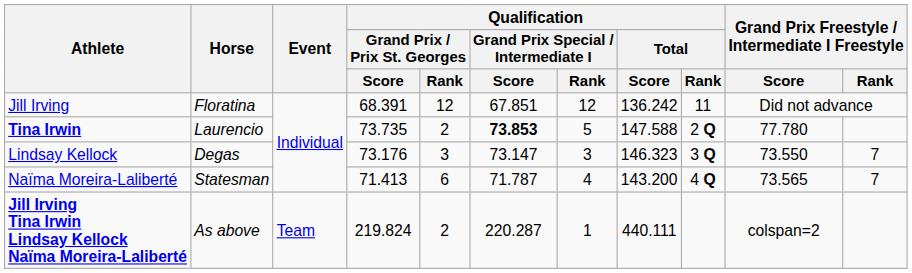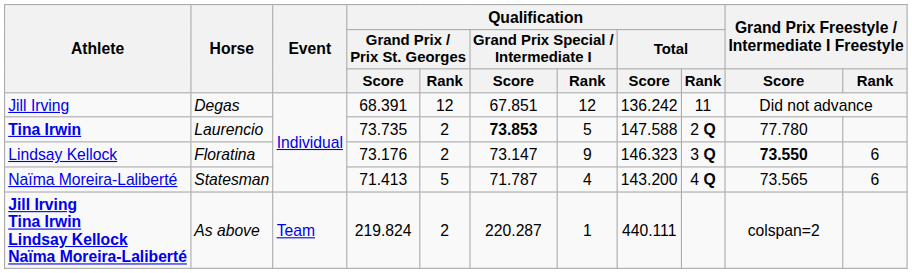(225, 105) Floratina -> (217, 105) Degas
(217, 155) Degas -> (225, 155) Floratina
(445, 155) 3 -> (445, 155) 2
(587, 155) 3 -> (587, 155) 9
(784, 155) normal -> (784, 155) bold
(875, 155) 7 -> (875, 155) 6
(445, 180) 6 -> (445, 180) 5
(875, 180) 7 -> (875, 180) 6
